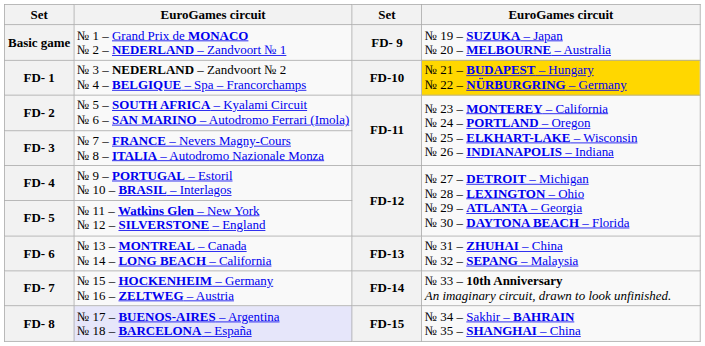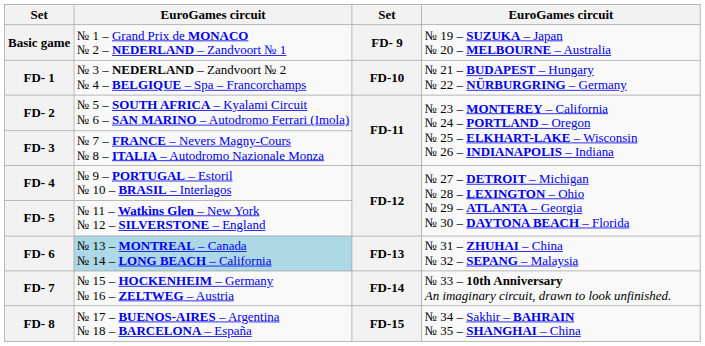(526, 77) gold background -> (526, 77) no background
(174, 253) no background -> (174, 253) lightblue background
(178, 323) lavender background -> (178, 323) no background
